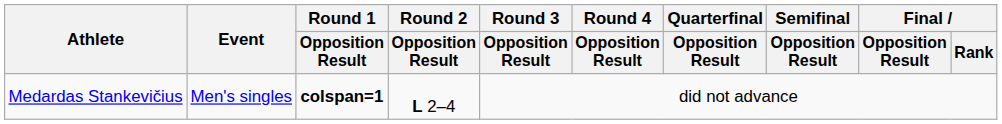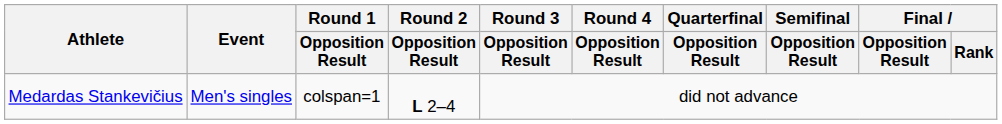(342, 97) bold -> (342, 97) normal
